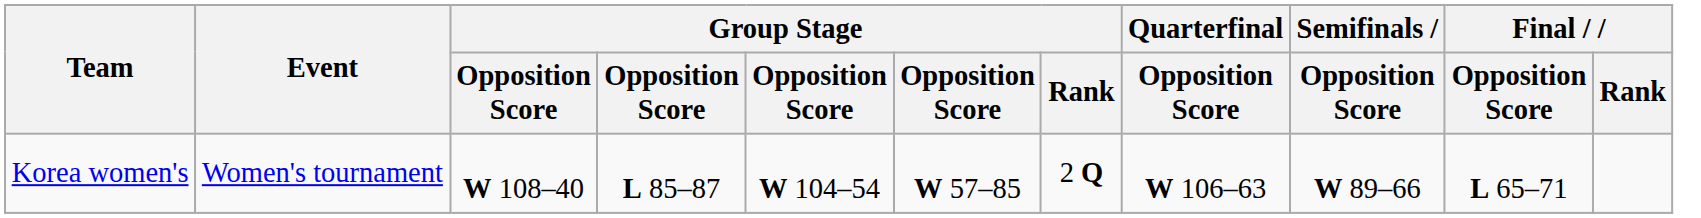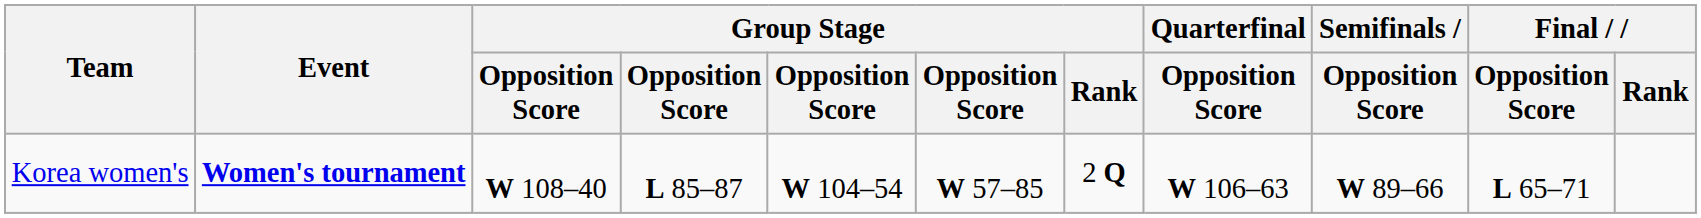(322, 172) normal -> (334, 172) bold
